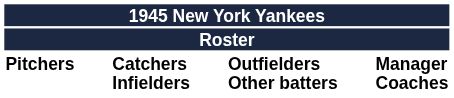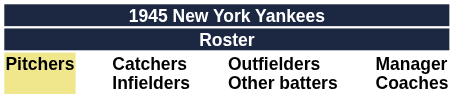(40, 64) no background -> (40, 64) khaki background
